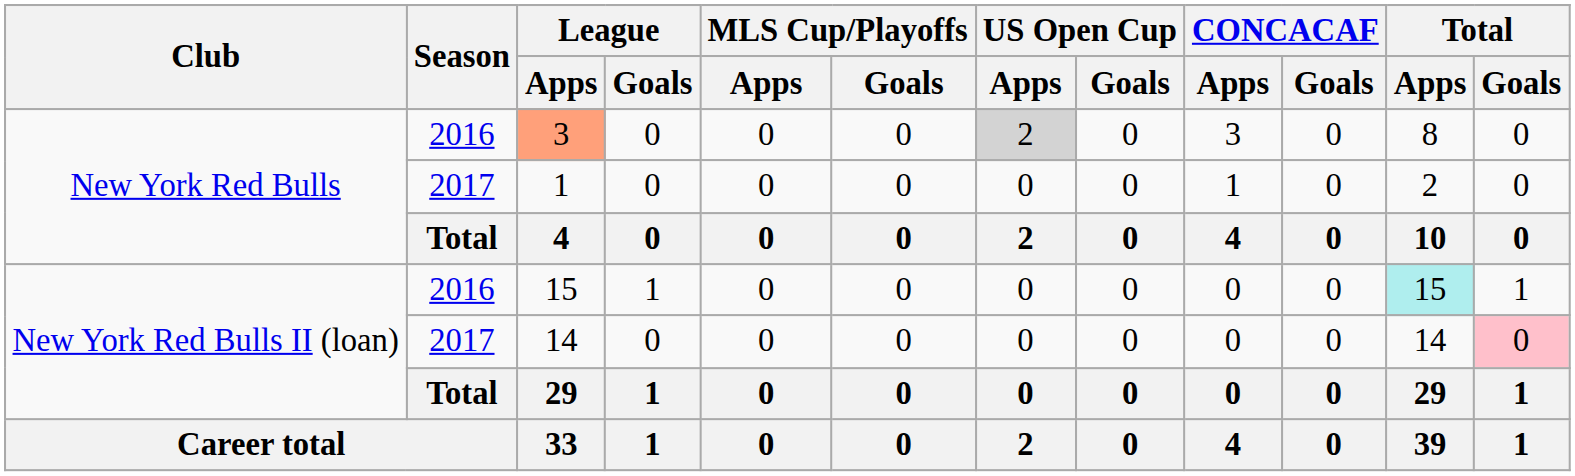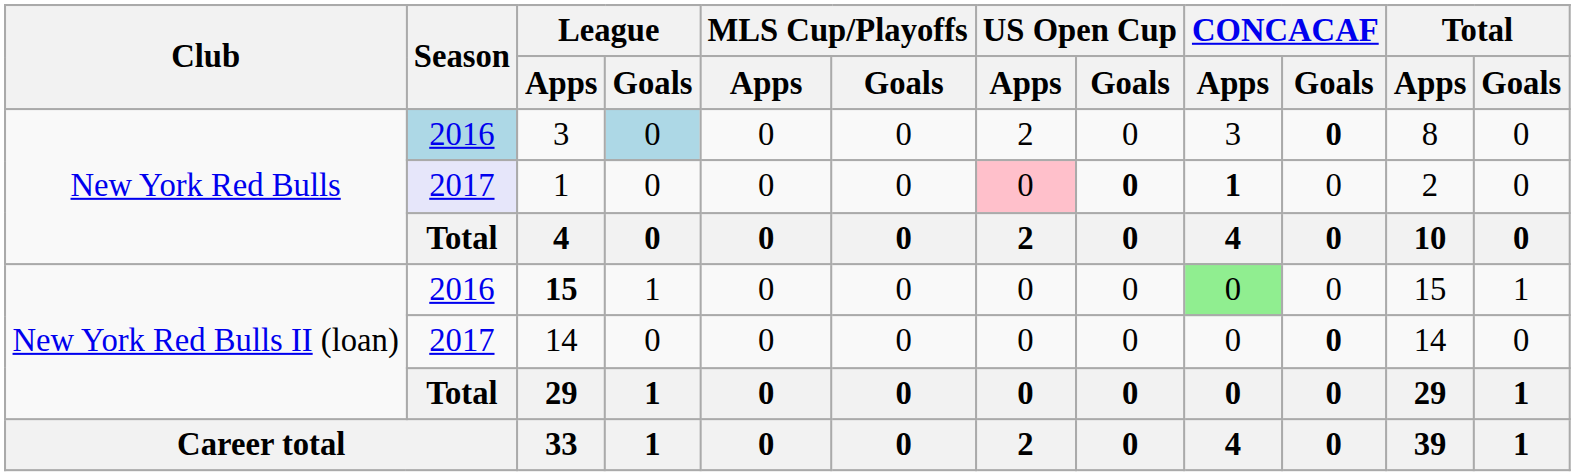(462, 133) no background -> (462, 133) lightblue background
(561, 133) lightsalmon background -> (561, 133) no background
(653, 133) no background -> (653, 133) lightblue background
(1025, 133) lightgrey background -> (1025, 133) no background
(1334, 133) normal -> (1334, 133) bold
(462, 185) no background -> (462, 185) lavender background
(1025, 185) no background -> (1025, 185) pink background
(1130, 185) normal -> (1130, 185) bold
(1233, 185) normal -> (1233, 185) bold
(561, 289) normal -> (561, 289) bold
(1233, 289) no background -> (1233, 289) lightgreen background
(1430, 289) paleturquoise background -> (1430, 289) no background
(1334, 340) normal -> (1334, 340) bold
(1521, 340) pink background -> (1521, 340) no background
